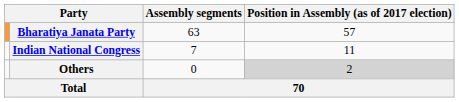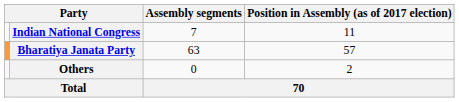rows swapped: (76, 32) <-> (76, 50)
(349, 69) lightgrey background -> (349, 69) no background
